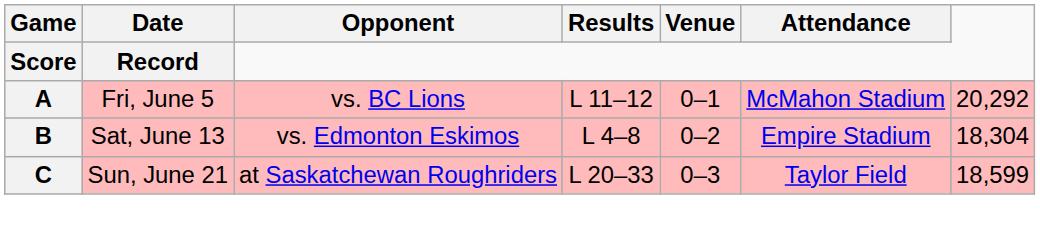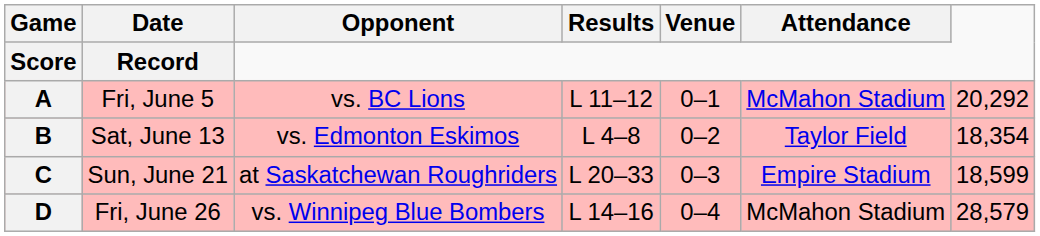(846, 136) Empire Stadium -> (846, 136) Taylor Field
(993, 136) 18,304 -> (993, 136) 18,354
(846, 174) Taylor Field -> (846, 174) Empire Stadium
+ row: (43, 212)
